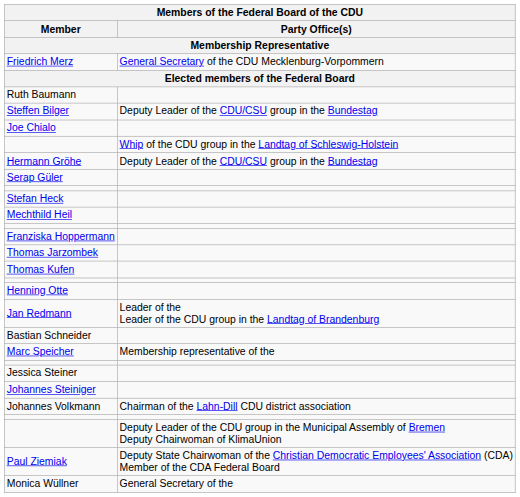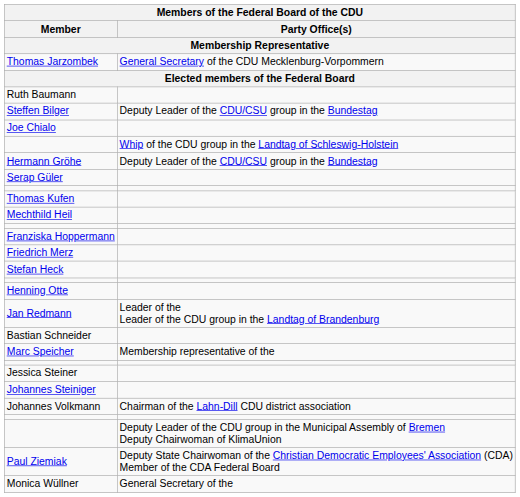(40, 62) Friedrich Merz -> (52, 62) Thomas Jarzombek
(35, 198) Stefan Heck -> (41, 198) Thomas Kufen
(52, 253) Thomas Jarzombek -> (40, 253) Friedrich Merz
(41, 269) Thomas Kufen -> (35, 269) Stefan Heck
